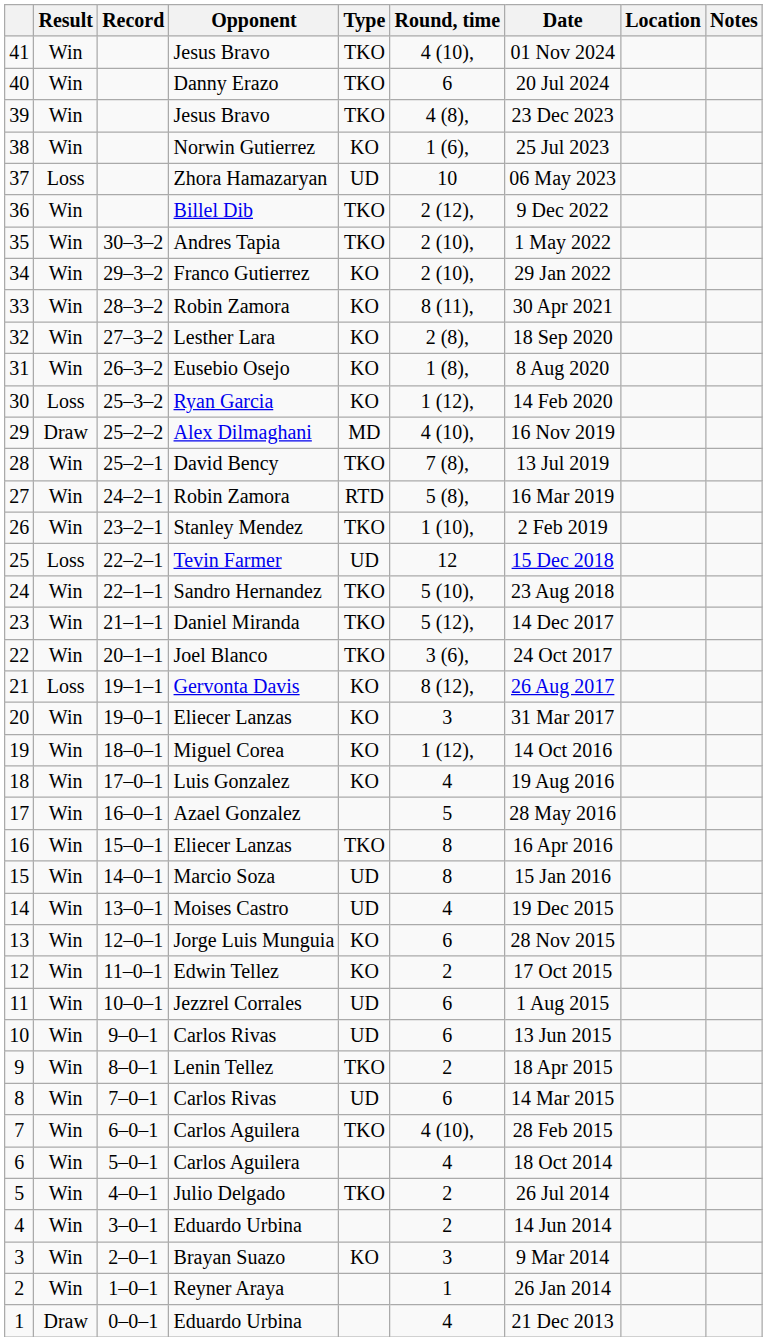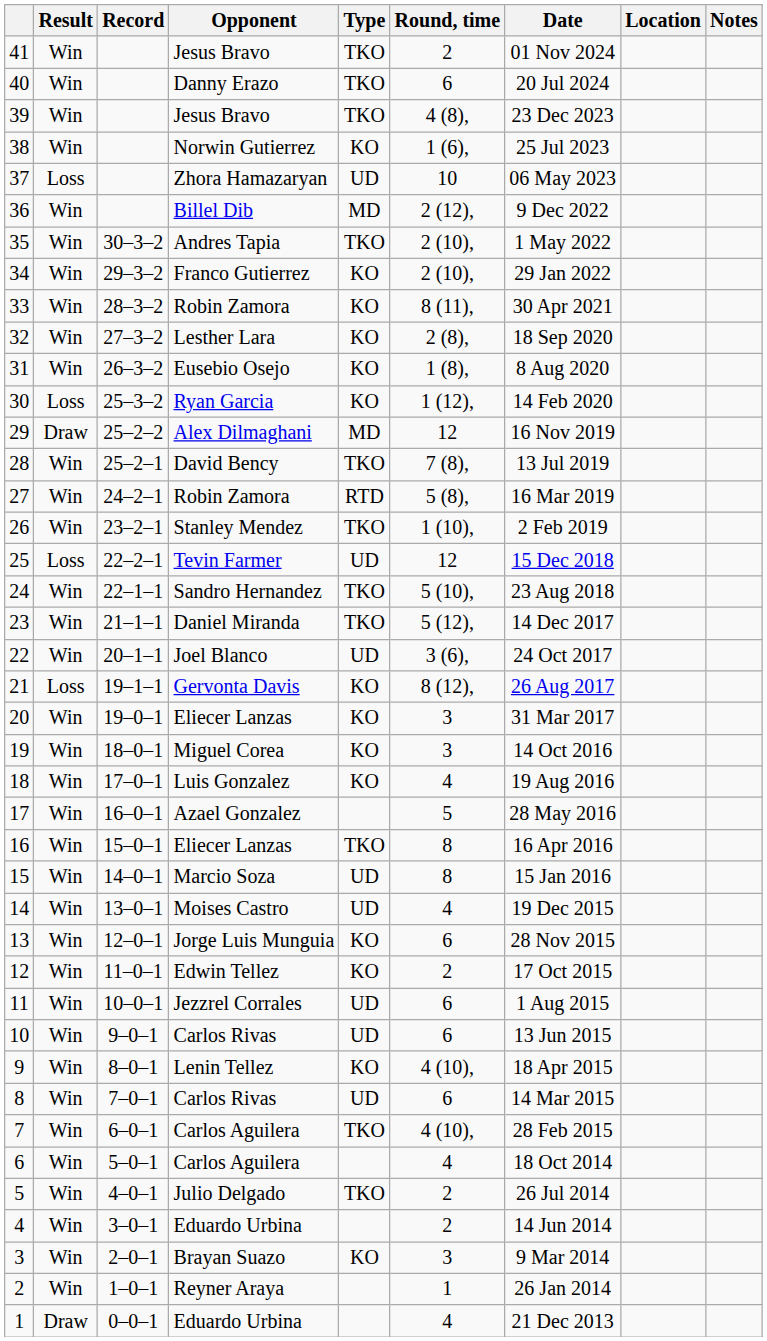(447, 52) 4 (10), -> (447, 52) 2
(364, 210) TKO -> (364, 210) MD
(447, 432) 4 (10), -> (447, 432) 12
(364, 654) TKO -> (364, 654) UD
(447, 749) 1 (12), -> (447, 749) 3
(364, 1067) TKO -> (364, 1067) KO
(447, 1067) 2 -> (447, 1067) 4 (10),
